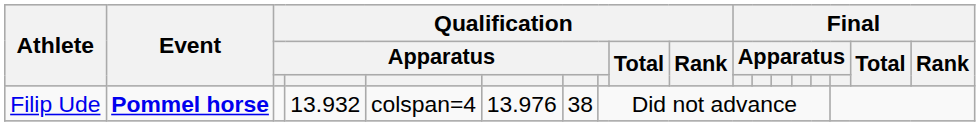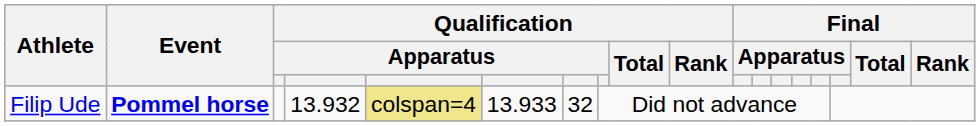(424, 104) no background -> (424, 104) khaki background
(522, 104) 13.976 -> (522, 104) 13.933
(580, 104) 38 -> (580, 104) 32
